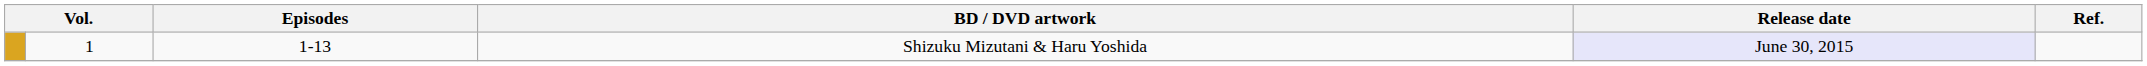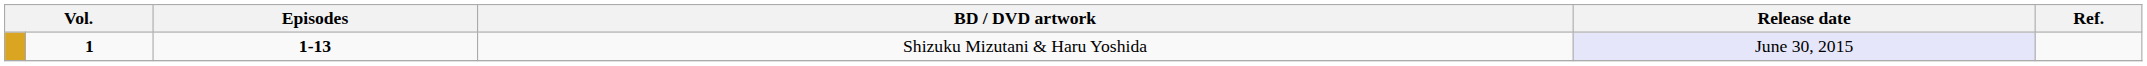(89, 46) normal -> (89, 46) bold
(315, 46) normal -> (315, 46) bold
